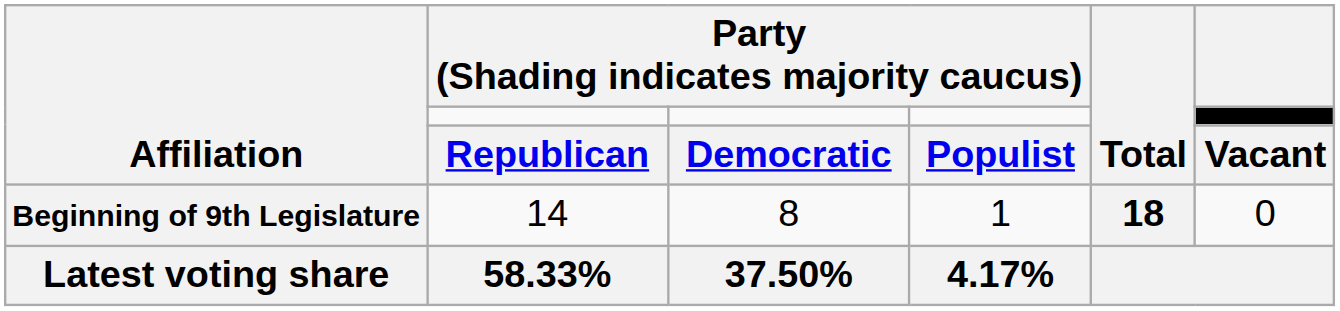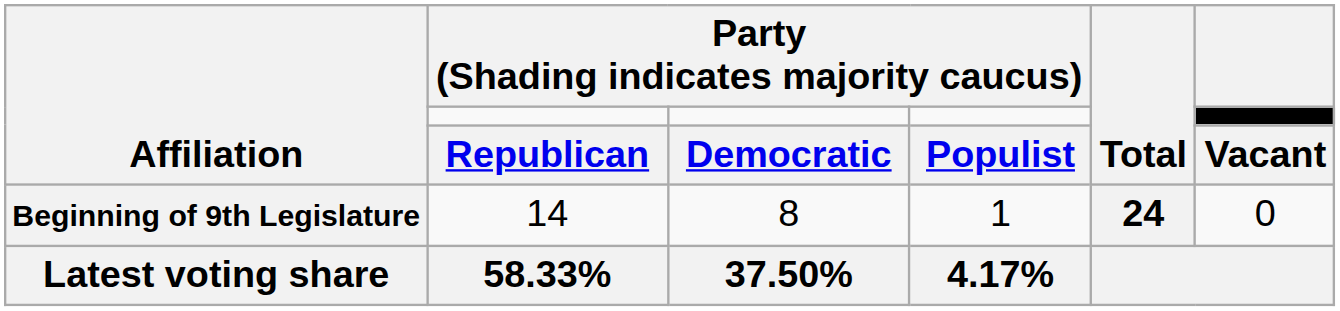(1143, 214) 18 -> (1143, 214) 24
